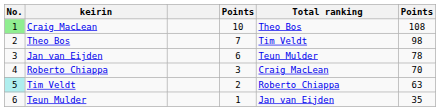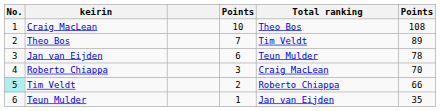(15, 26) lightgreen background -> (15, 26) no background
(417, 41) 98 -> (417, 41) 89
(417, 85) 63 -> (417, 85) 66
